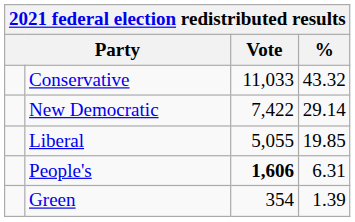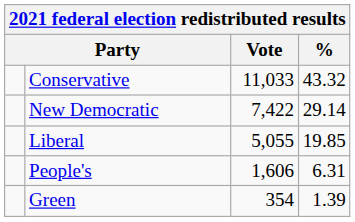(273, 170) bold -> (273, 170) normal
